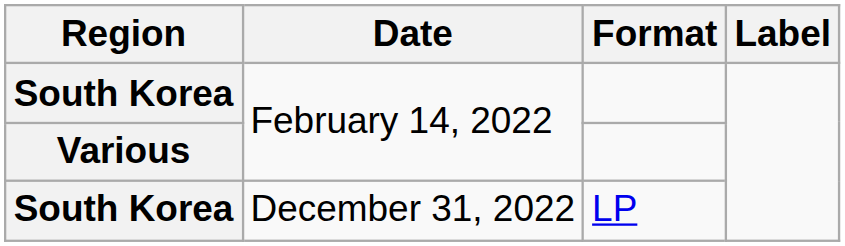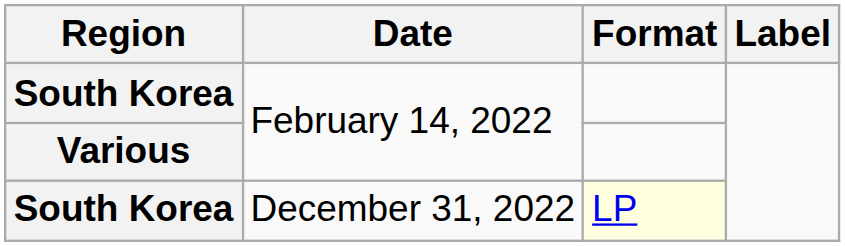(615, 209) no background -> (615, 209) lightyellow background
